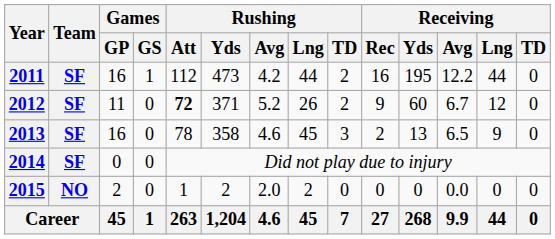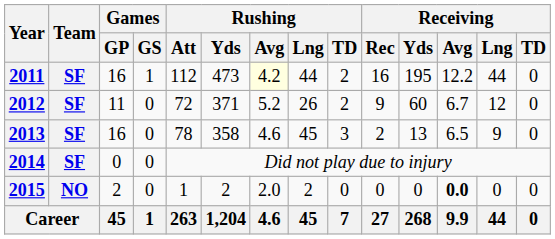(269, 76) no background -> (269, 76) lightyellow background
(184, 104) bold -> (184, 104) normal
(457, 190) normal -> (457, 190) bold
